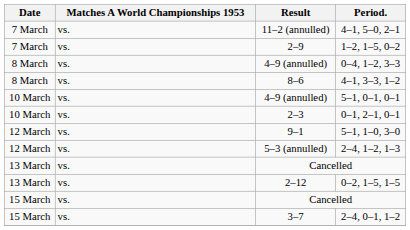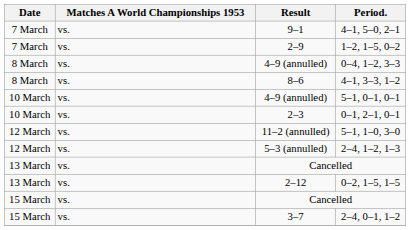(296, 30) 11–2 (annulled) -> (296, 30) 9–1
(296, 132) 9–1 -> (296, 132) 11–2 (annulled)
